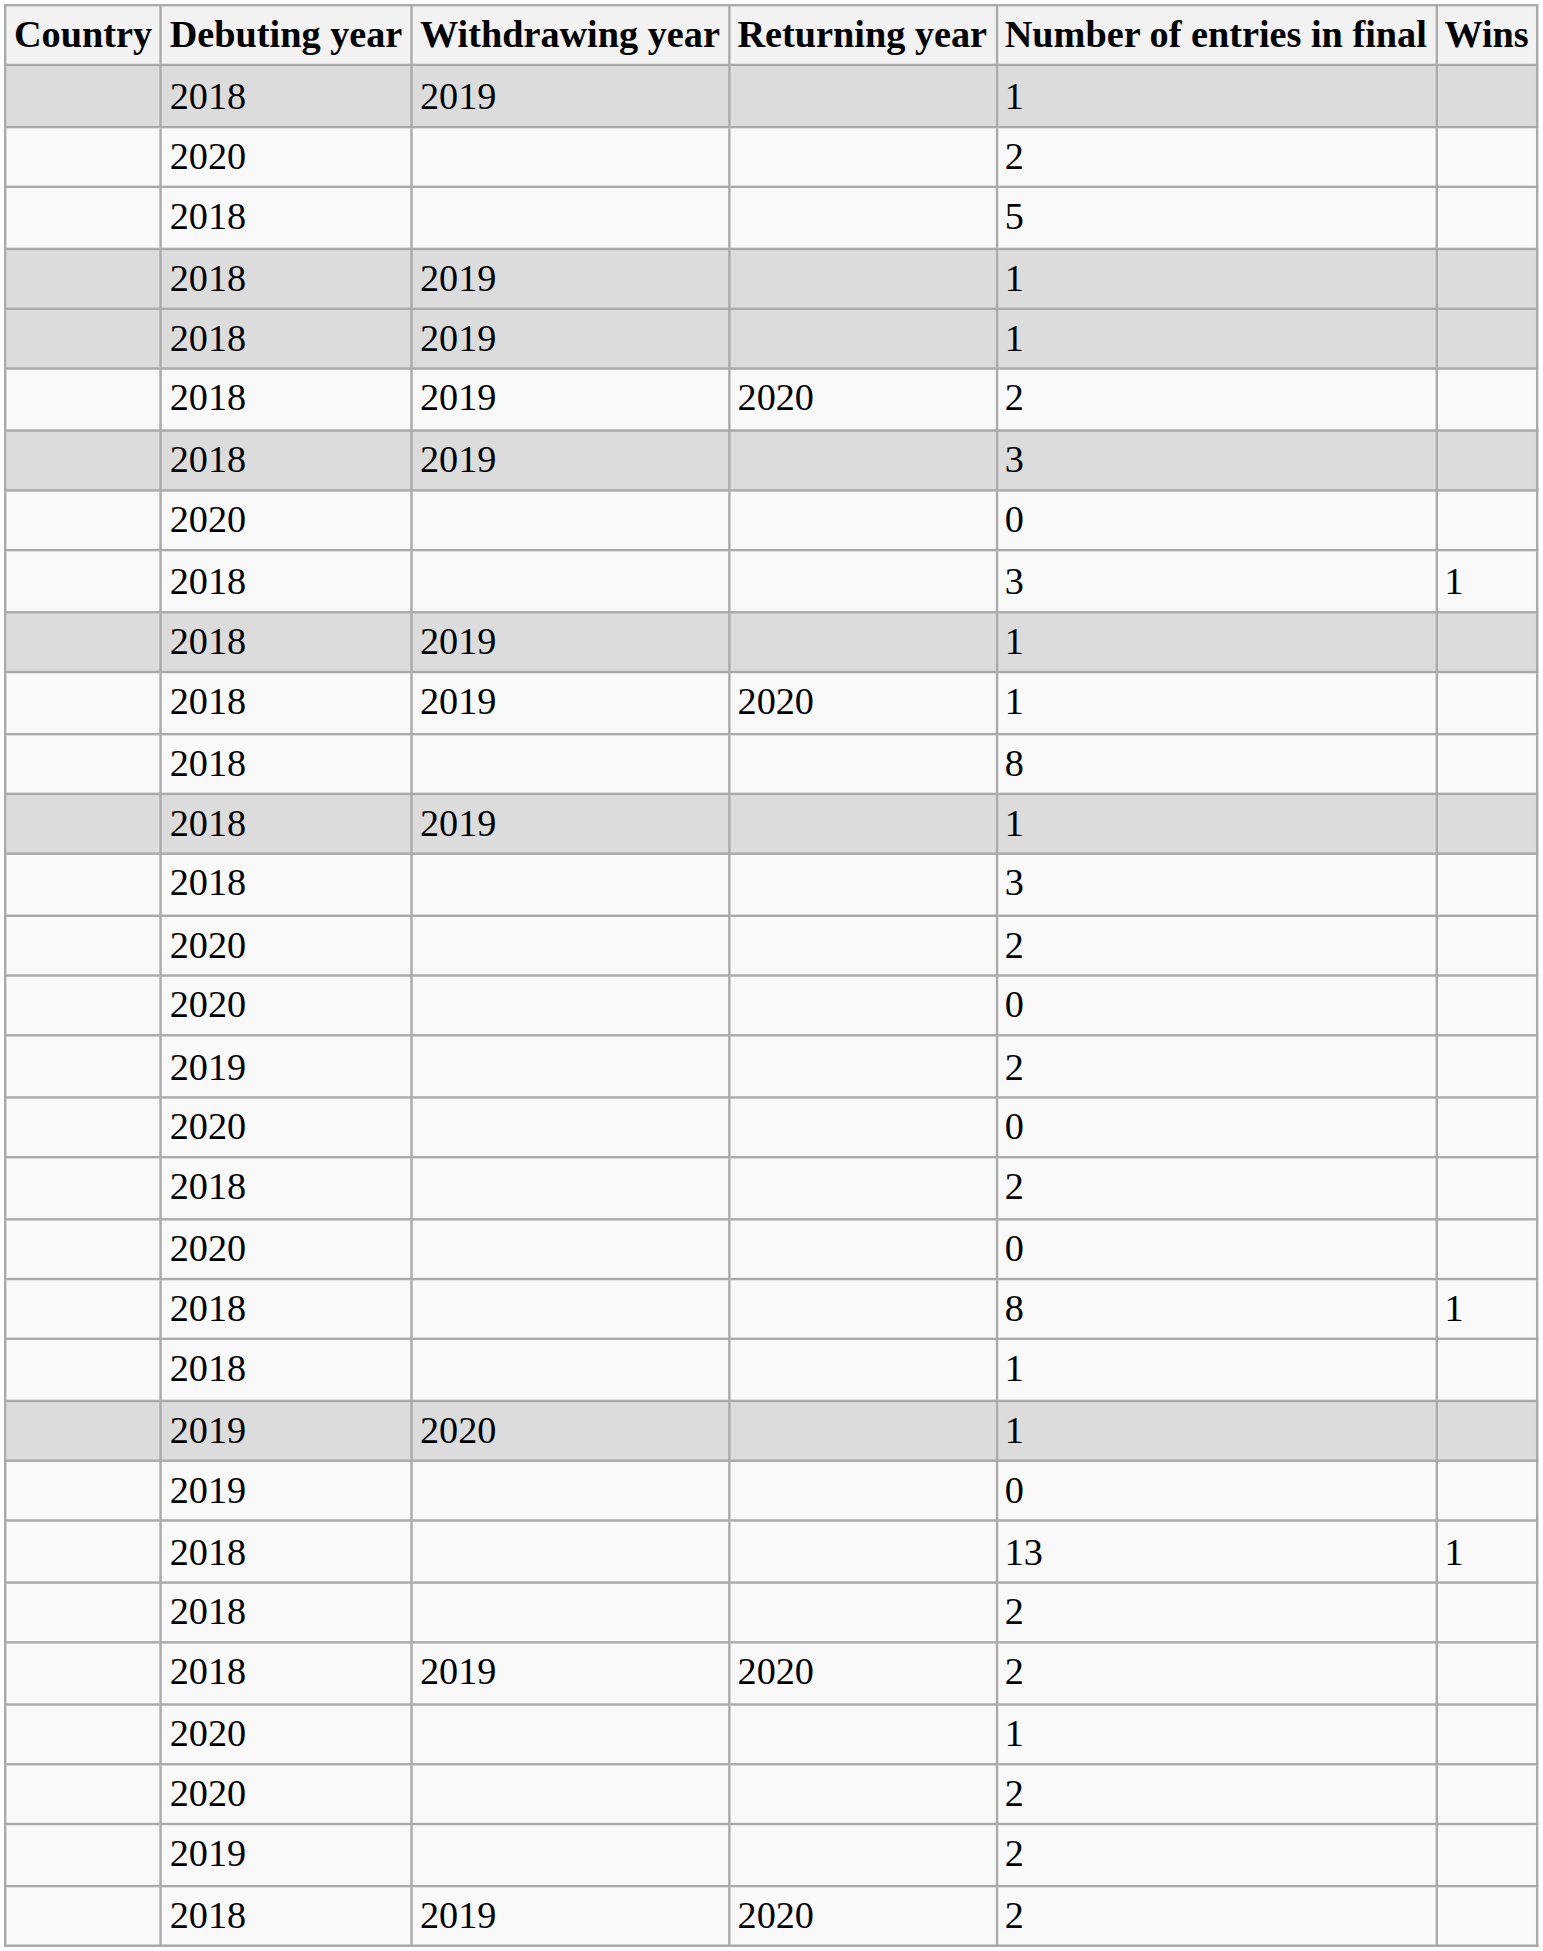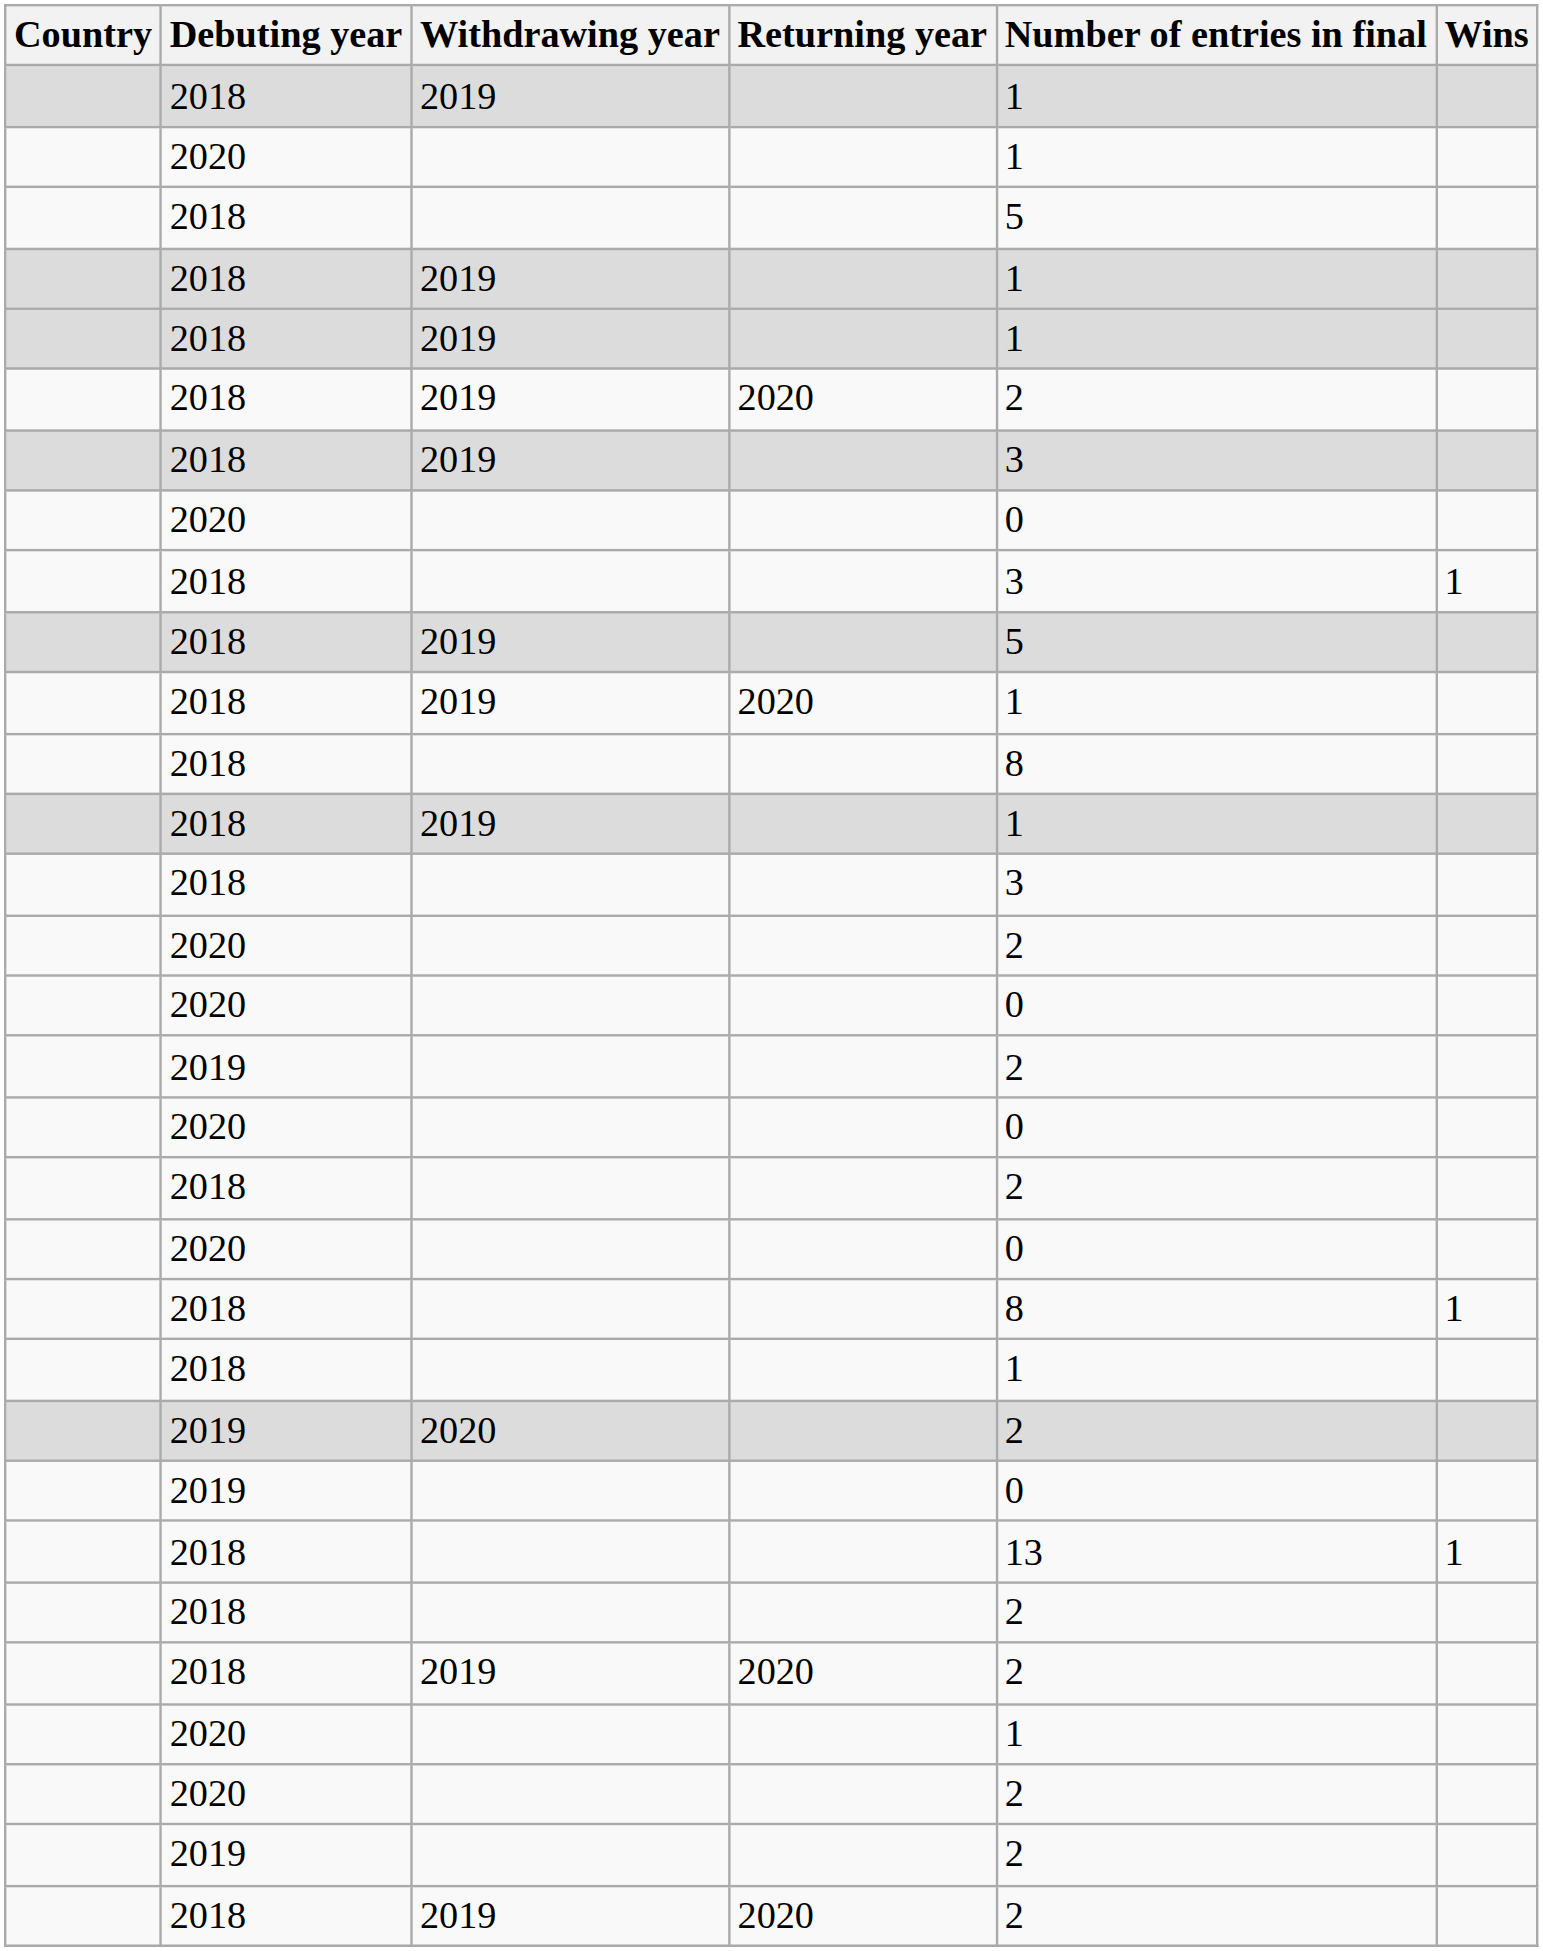(1014, 156) 2 -> (1014, 156) 1
(1014, 641) 1 -> (1014, 641) 5
(1014, 1429) 1 -> (1014, 1429) 2
